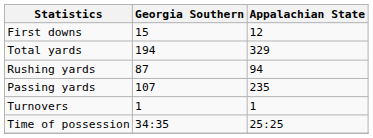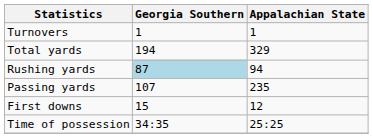rows swapped: (45, 32) <-> (38, 106)
(142, 69) no background -> (142, 69) lightblue background
